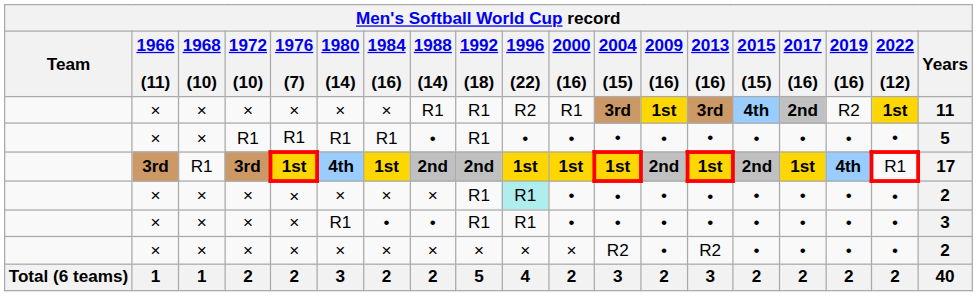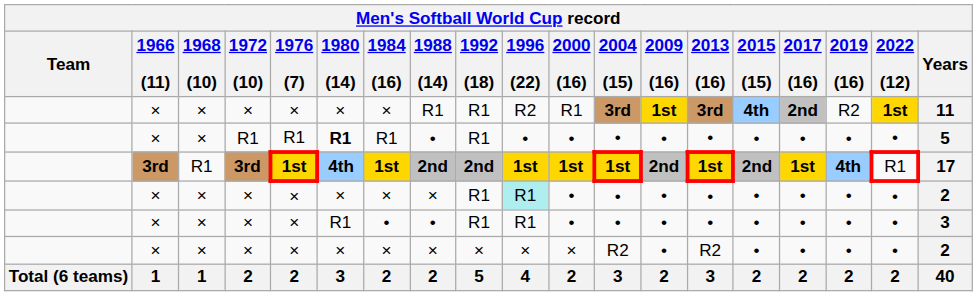(340, 137) normal -> (340, 137) bold
